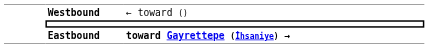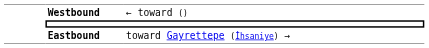(208, 35) bold -> (208, 35) normal
